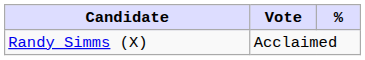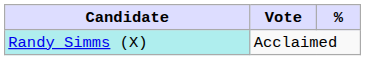(78, 42) no background -> (78, 42) paleturquoise background
